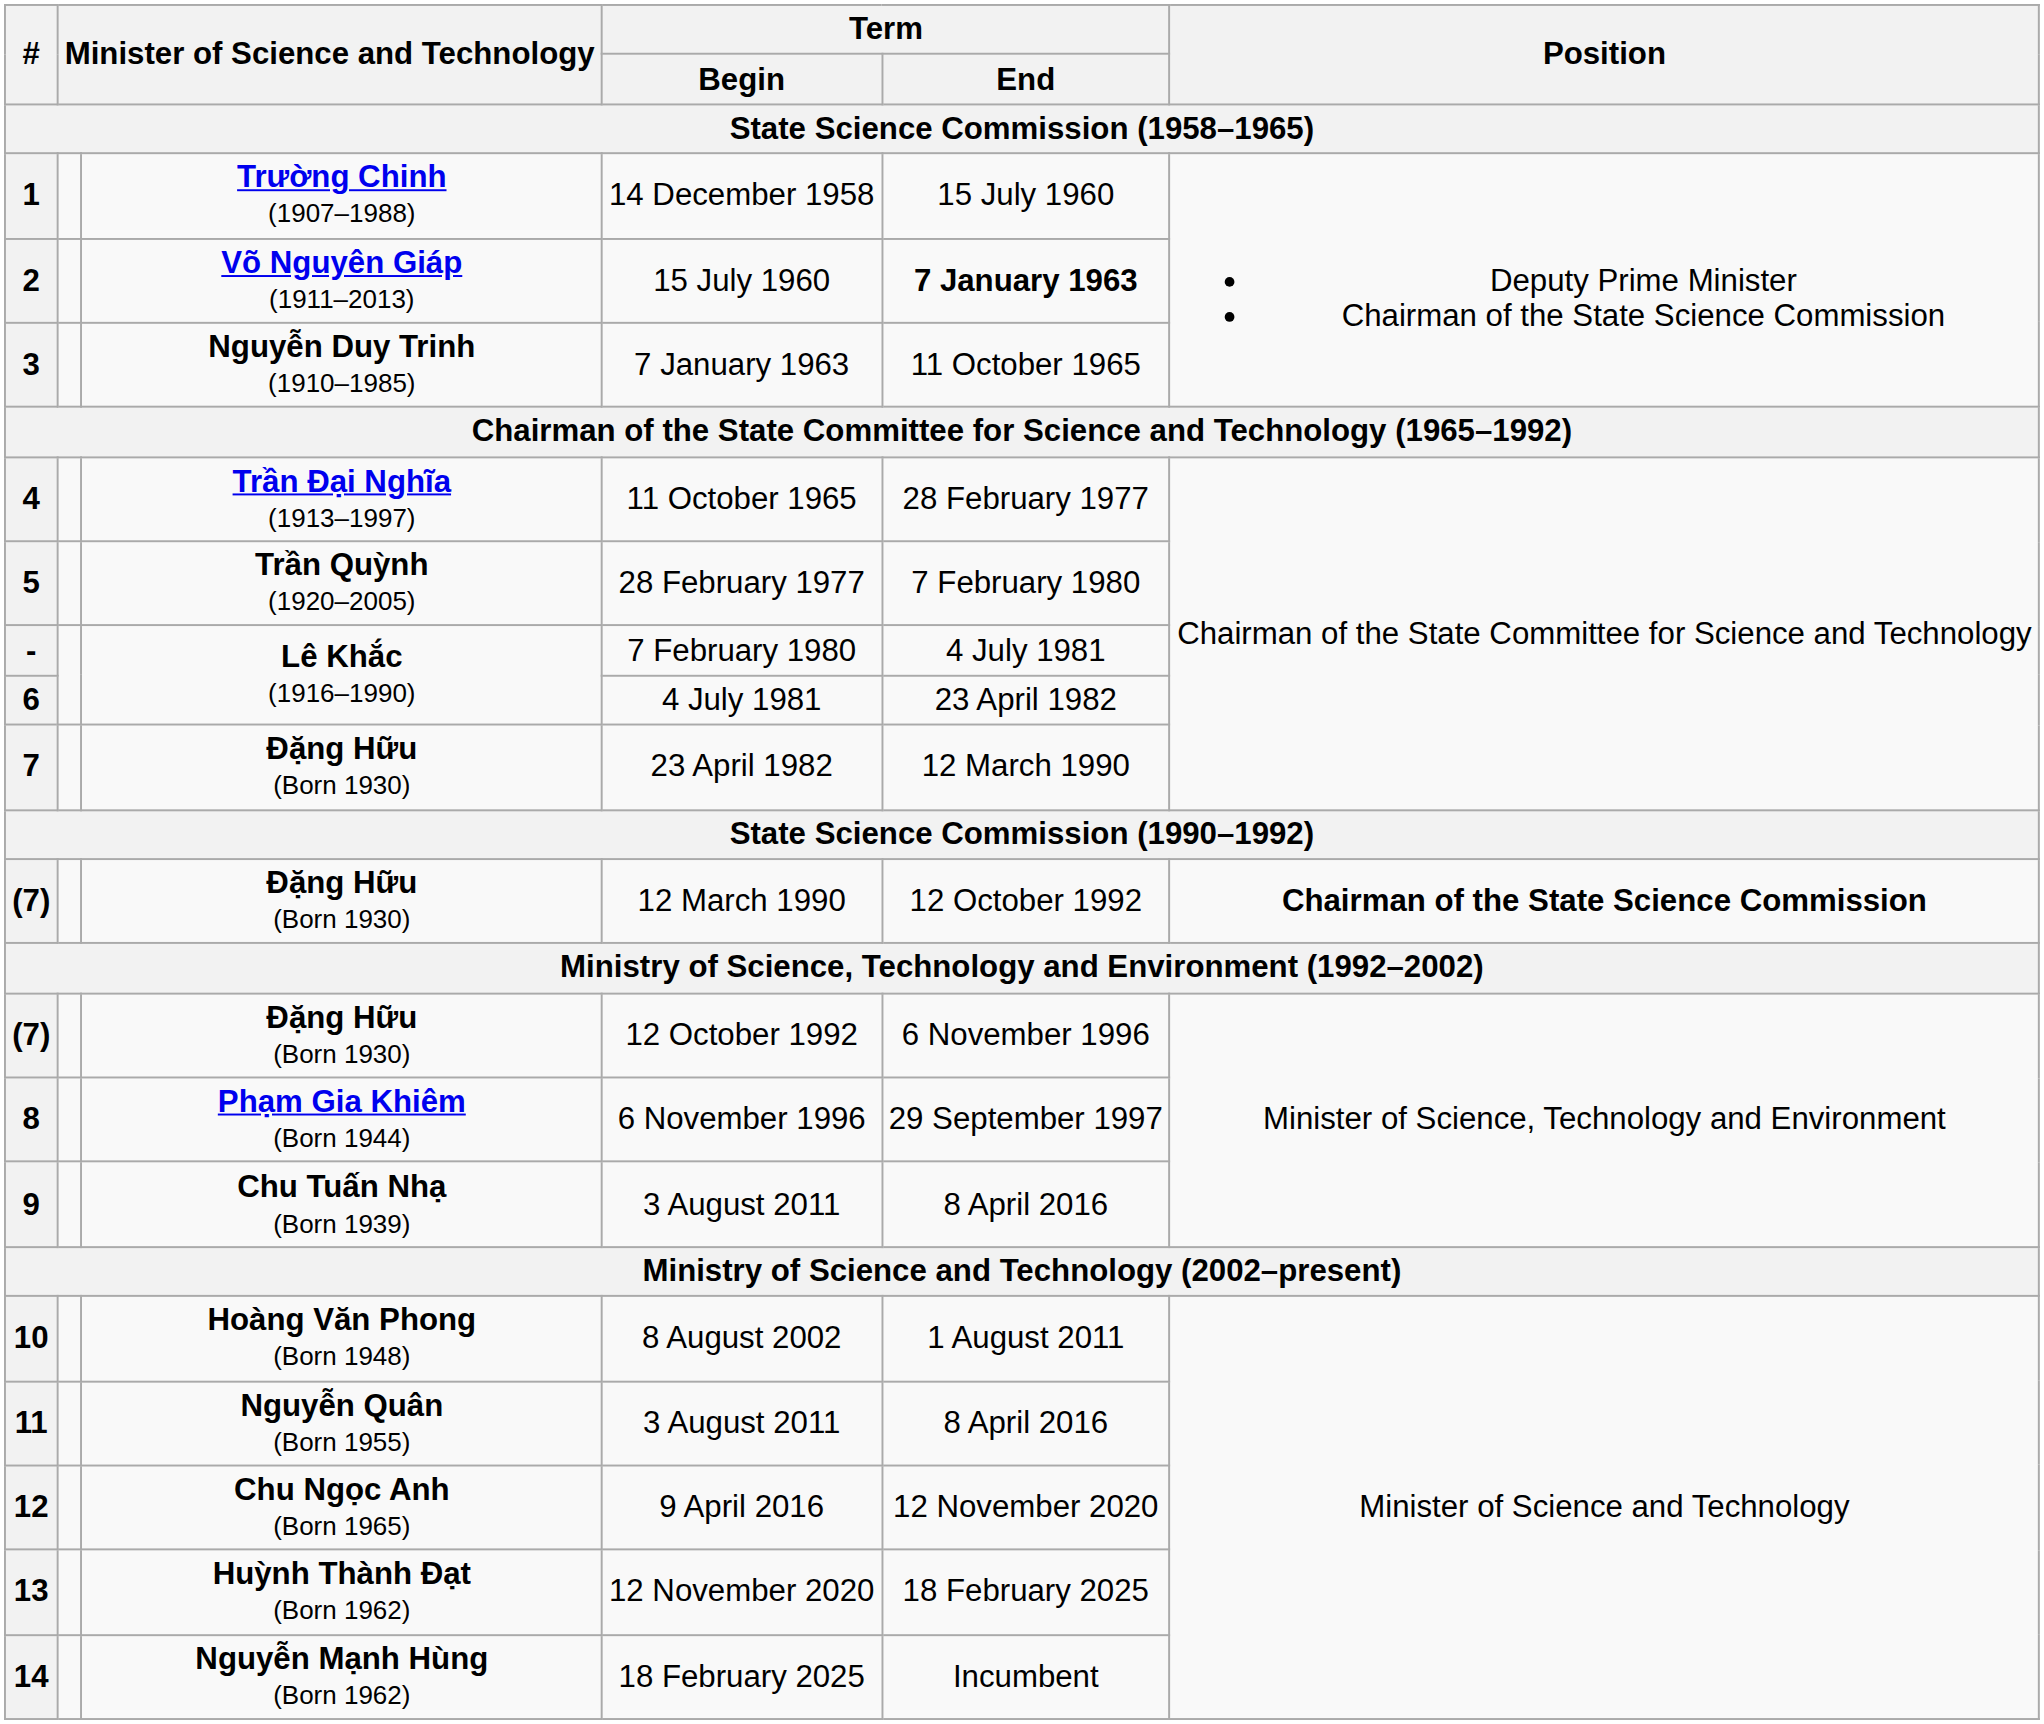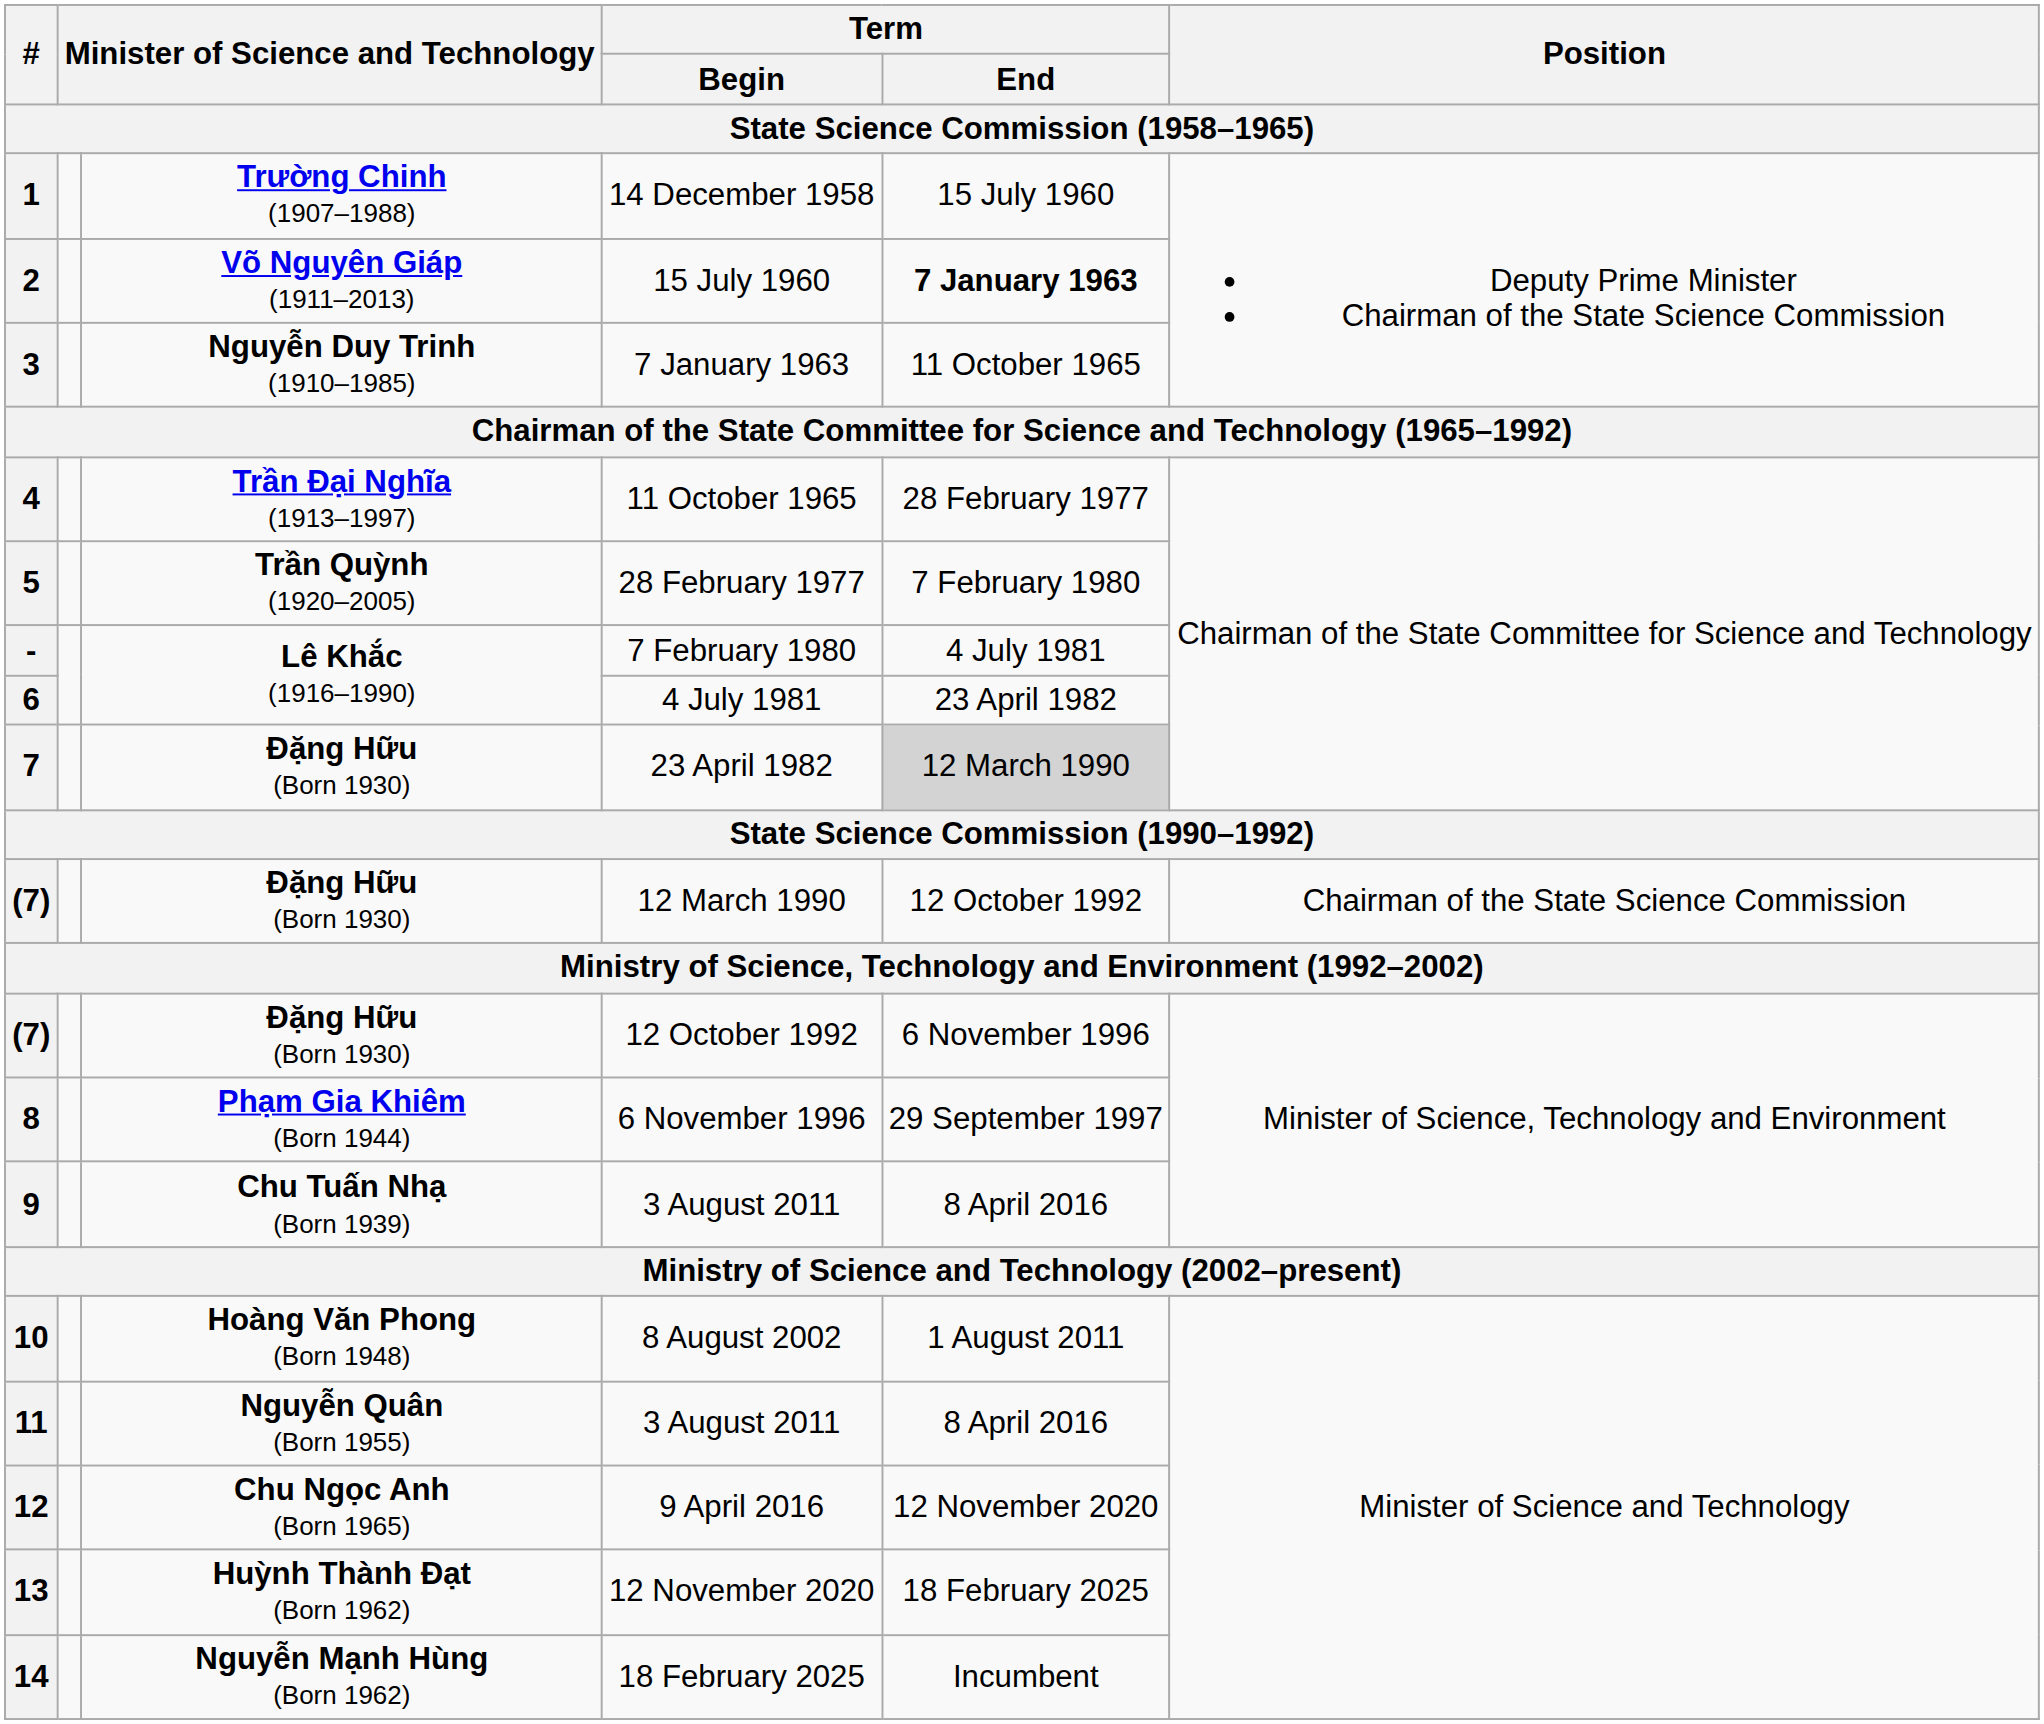(1026, 766) no background -> (1026, 766) lightgrey background
(1604, 900) bold -> (1604, 900) normal
